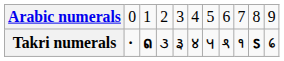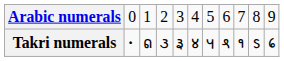(148, 42) bold -> (148, 42) normal
(256, 42) bold -> (256, 42) normal
